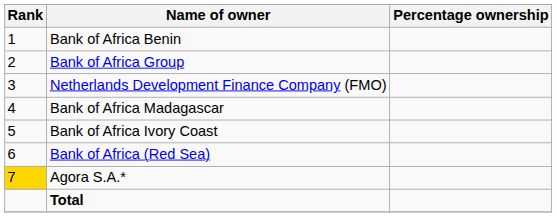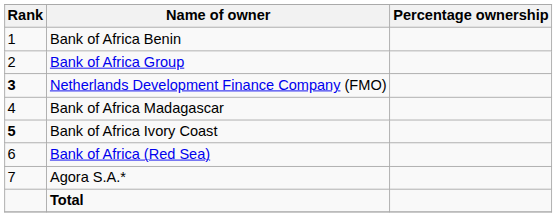(12, 85) normal -> (12, 85) bold
(12, 131) normal -> (12, 131) bold
(12, 177) gold background -> (12, 177) no background
